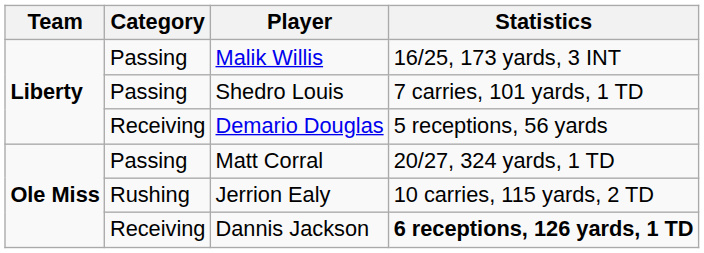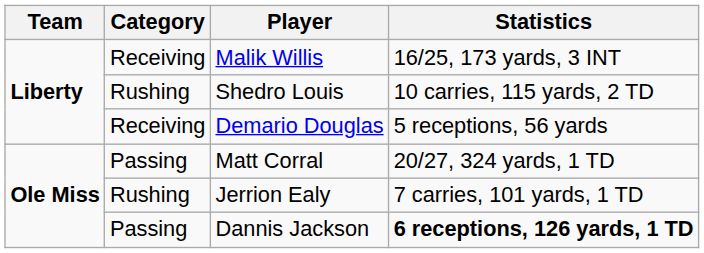(149, 57) Passing -> (158, 57) Receiving
(149, 91) Passing -> (150, 91) Rushing
(519, 91) 7 carries, 101 yards, 1 TD -> (524, 91) 10 carries, 115 yards, 2 TD
(524, 195) 10 carries, 115 yards, 2 TD -> (519, 195) 7 carries, 101 yards, 1 TD
(158, 229) Receiving -> (149, 229) Passing
